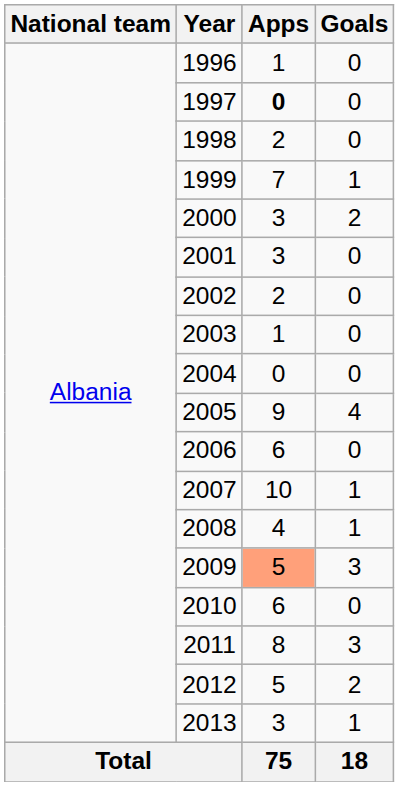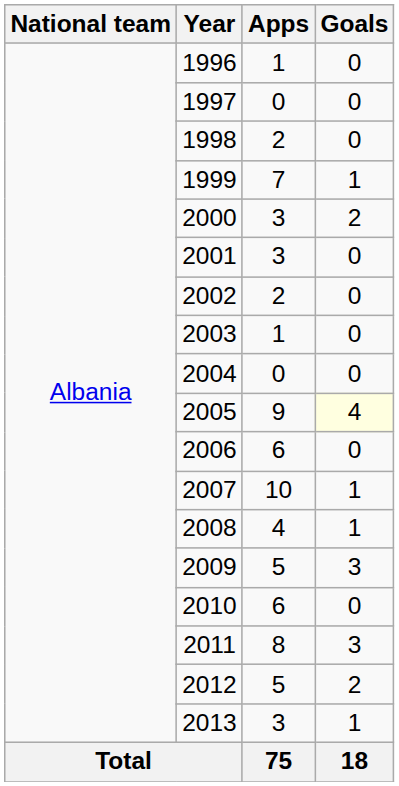(279, 101) bold -> (279, 101) normal
(354, 412) no background -> (354, 412) lightyellow background
(279, 567) lightsalmon background -> (279, 567) no background
